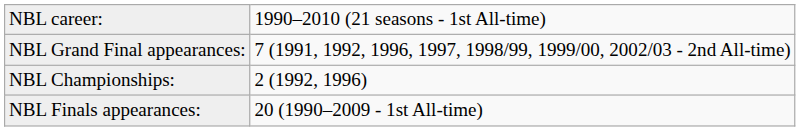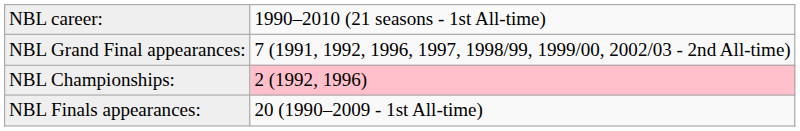(311, 79) no background -> (311, 79) pink background
